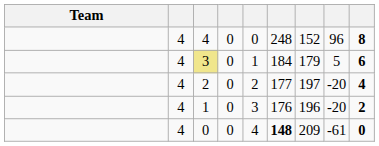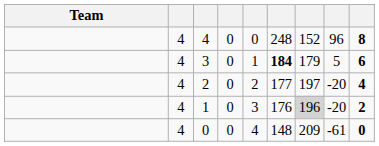(206, 61) khaki background -> (206, 61) no background
(281, 61) normal -> (281, 61) bold
(309, 107) no background -> (309, 107) lightgrey background
(281, 130) bold -> (281, 130) normal
